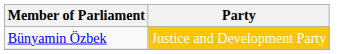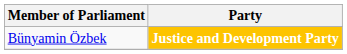(239, 37) normal -> (245, 37) bold
